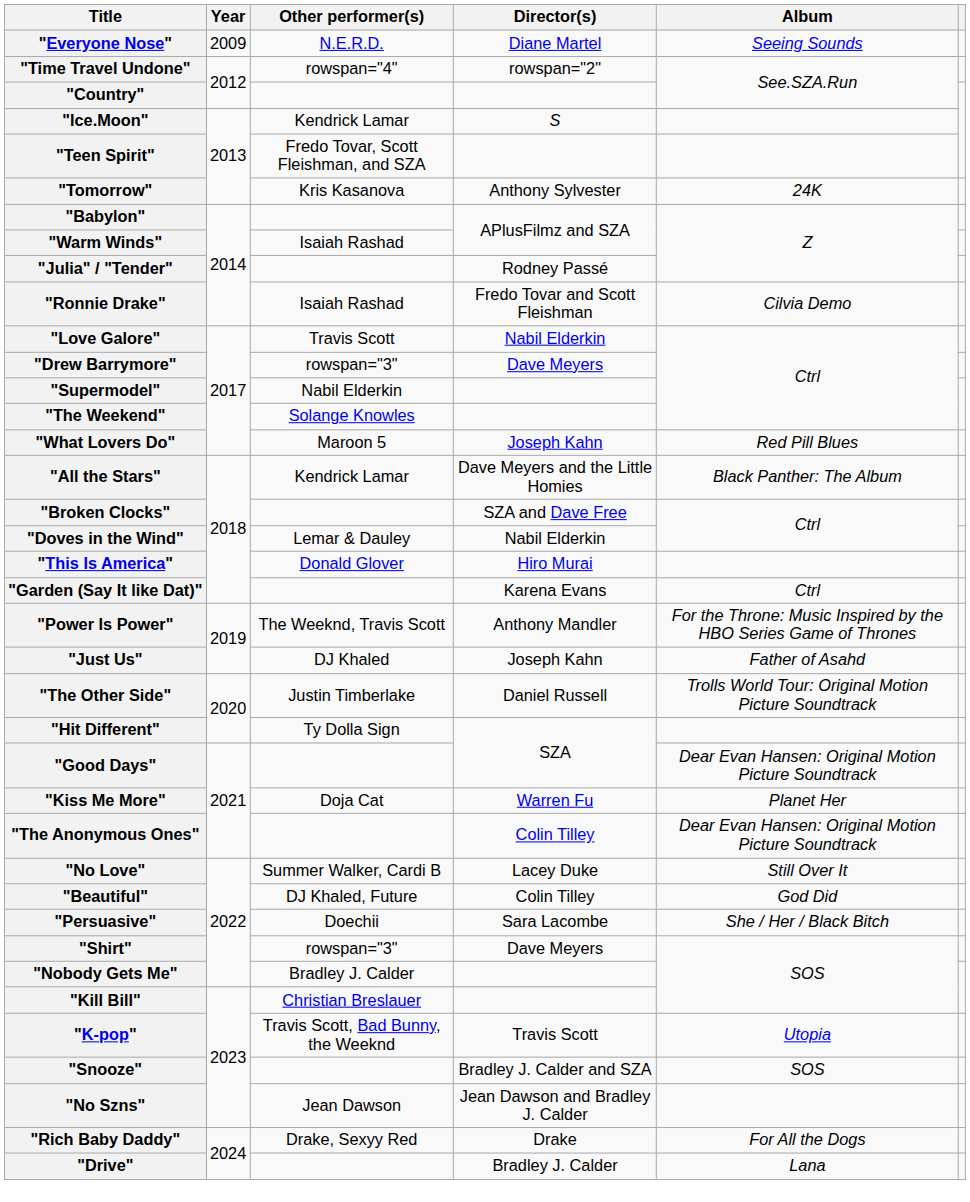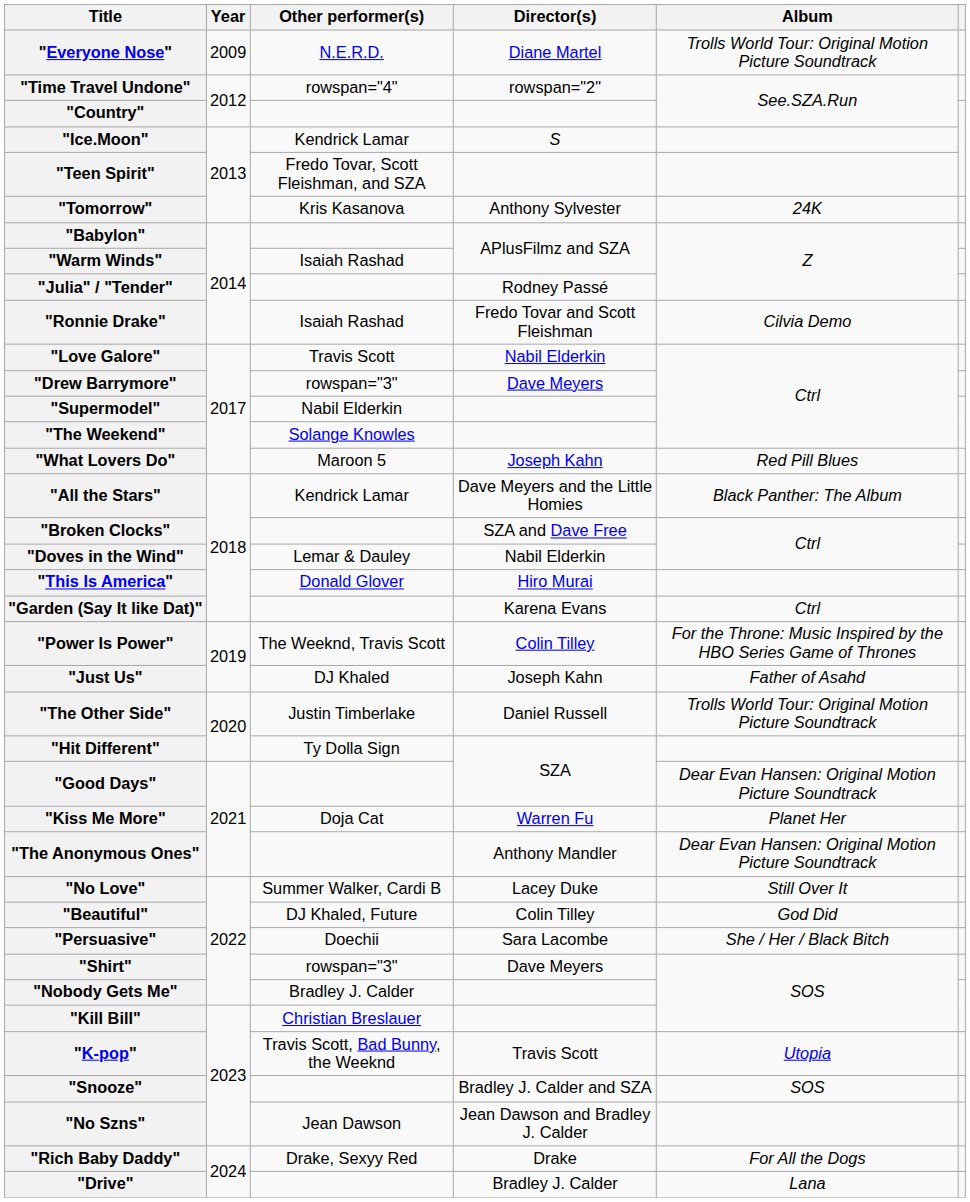(807, 43) Seeing Sounds -> (807, 52) Trolls World Tour: Original Motion Picture Soundtrack
(555, 625) Anthony Mandler -> (555, 643) Colin Tilley
(555, 835) Colin Tilley -> (555, 853) Anthony Mandler
